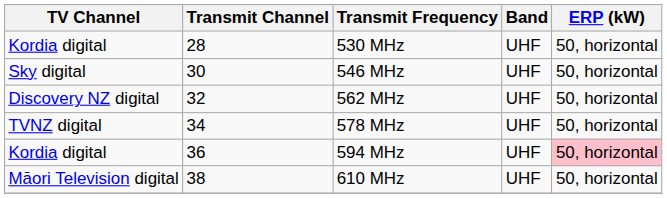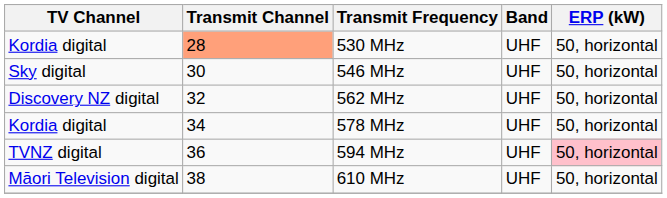(196, 44) no background -> (196, 44) lightsalmon background
(55, 125) TVNZ digital -> (57, 125) Kordia digital
(57, 152) Kordia digital -> (55, 152) TVNZ digital
